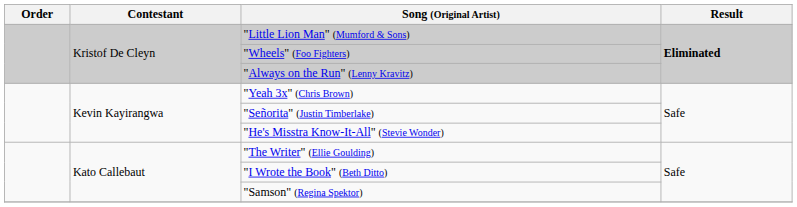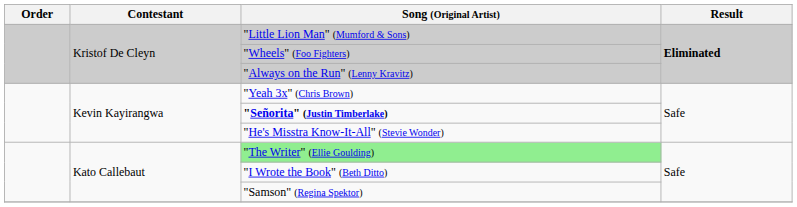(309, 113) normal -> (316, 113) bold
(309, 152) no background -> (309, 152) lightgreen background
